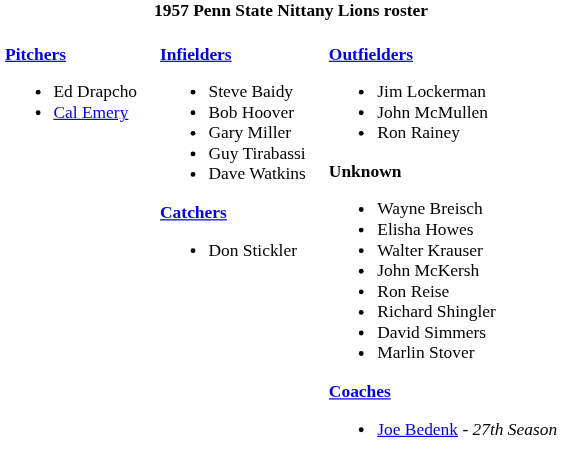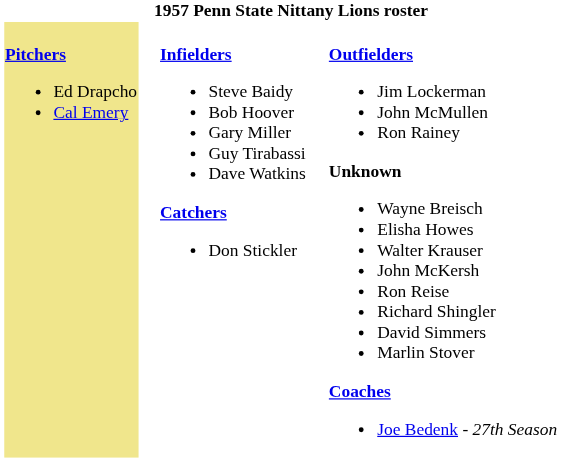(71, 83) no background -> (71, 83) khaki background
